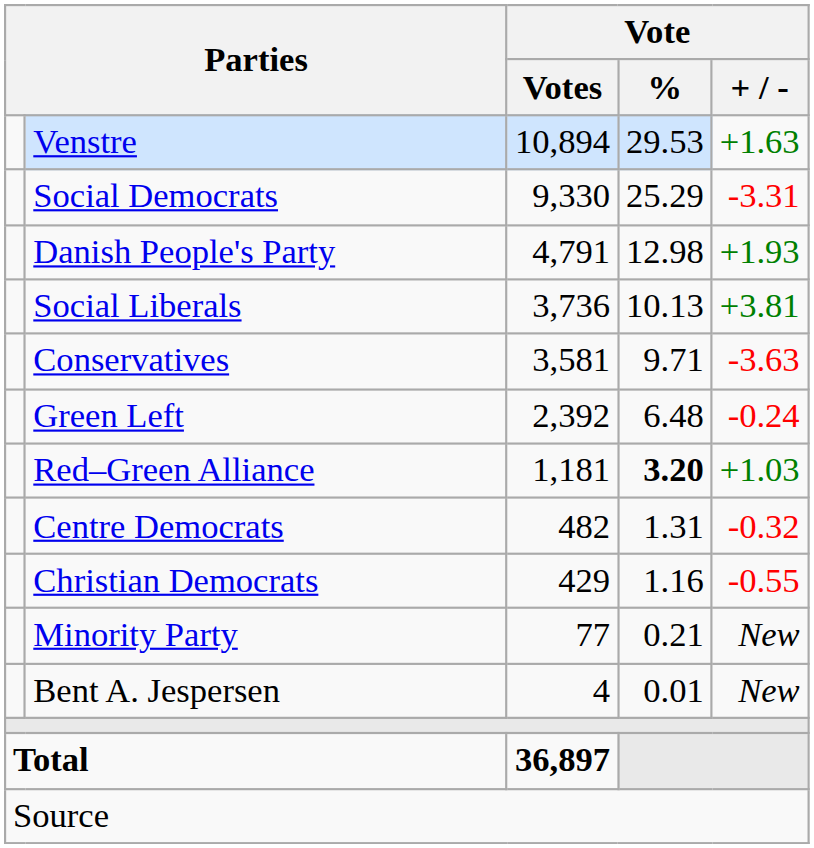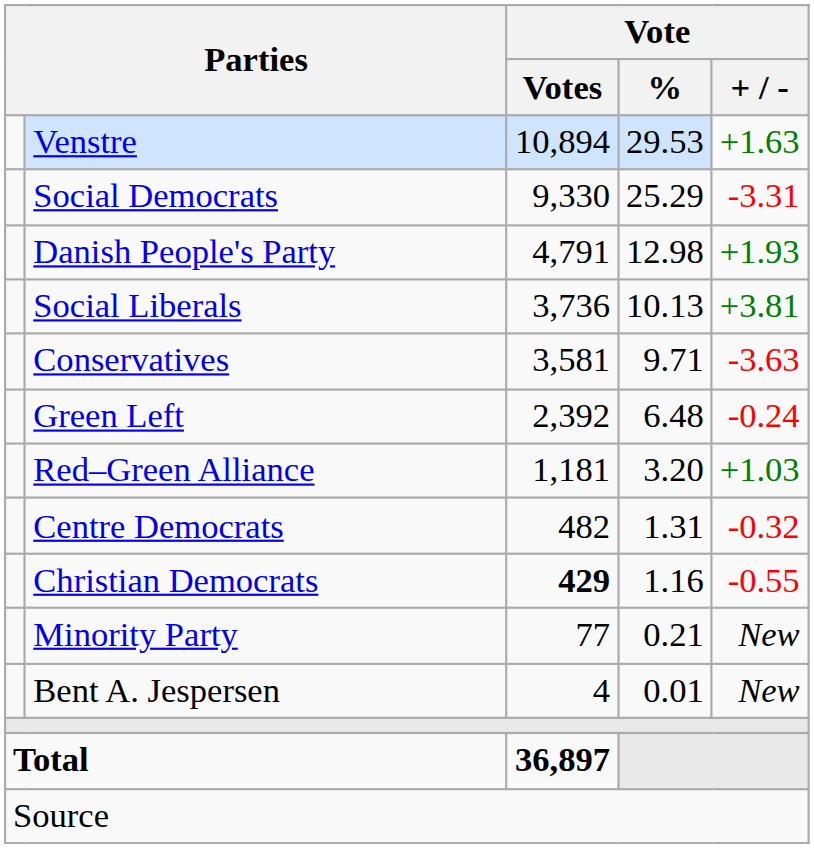(673, 470) bold -> (673, 470) normal
(584, 580) normal -> (584, 580) bold
